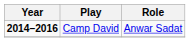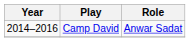(32, 28) bold -> (32, 28) normal
